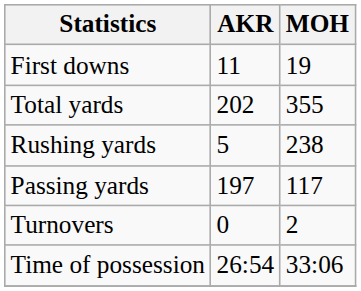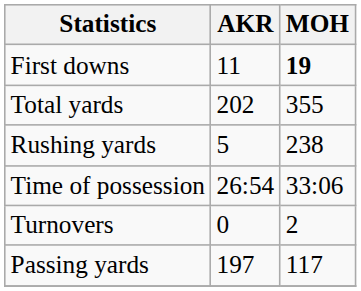(298, 64) normal -> (298, 64) bold
rows swapped: (80, 184) <-> (108, 265)
